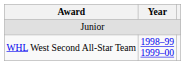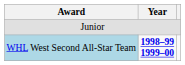(71, 47) no background -> (71, 47) lightblue background
(157, 47) normal -> (157, 47) bold
